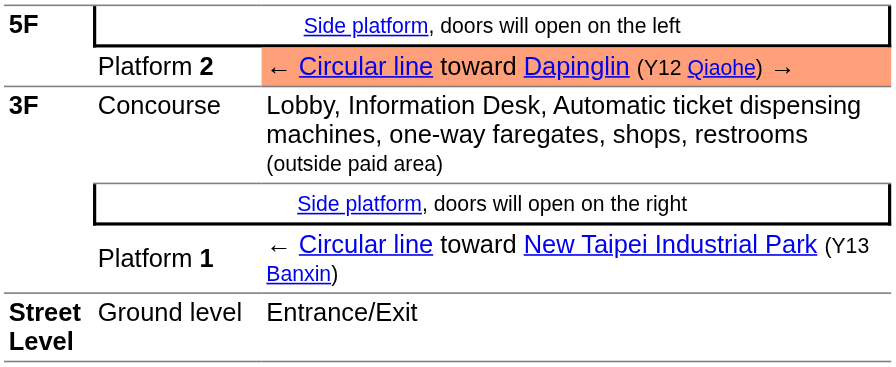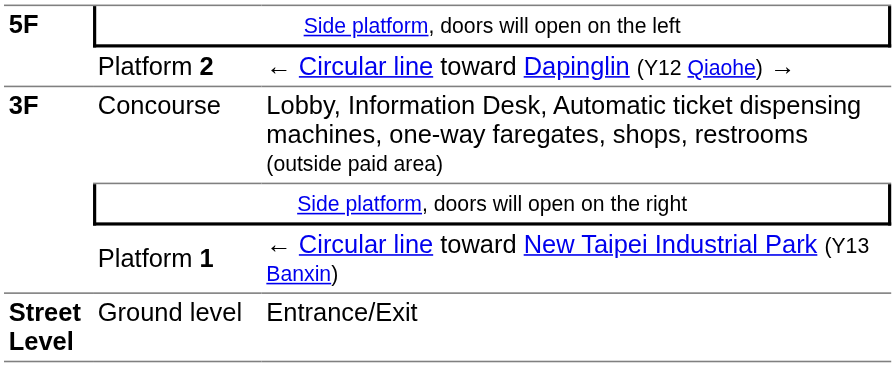(531, 66) lightsalmon background -> (531, 66) no background
